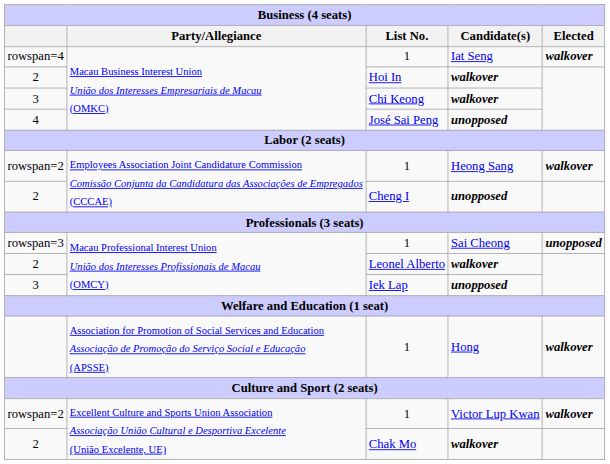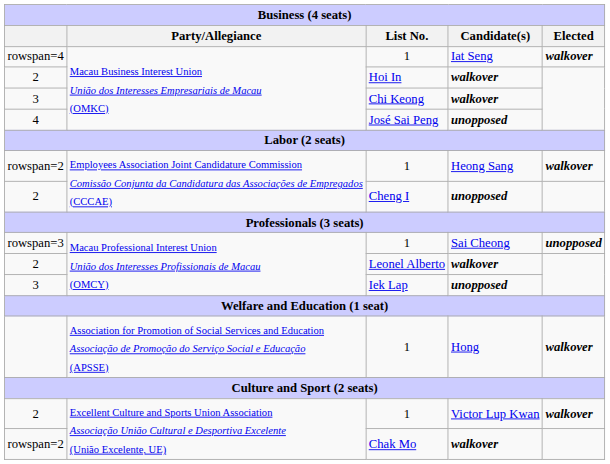(36, 413) rowspan=2 -> (36, 413) 2
(36, 444) 2 -> (36, 444) rowspan=2
